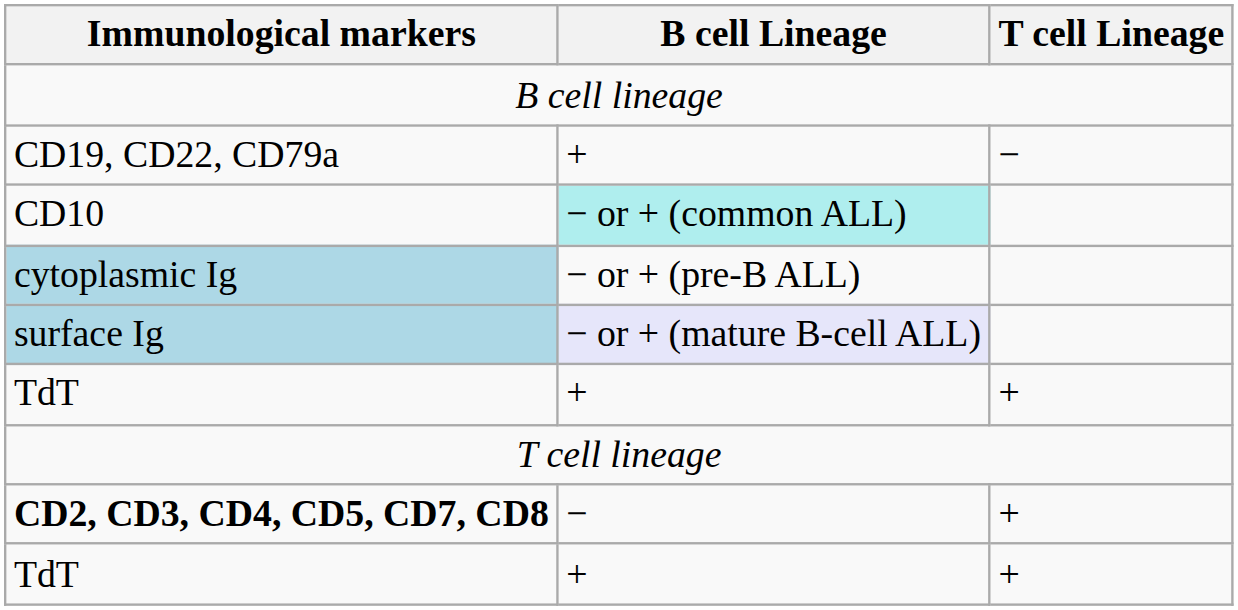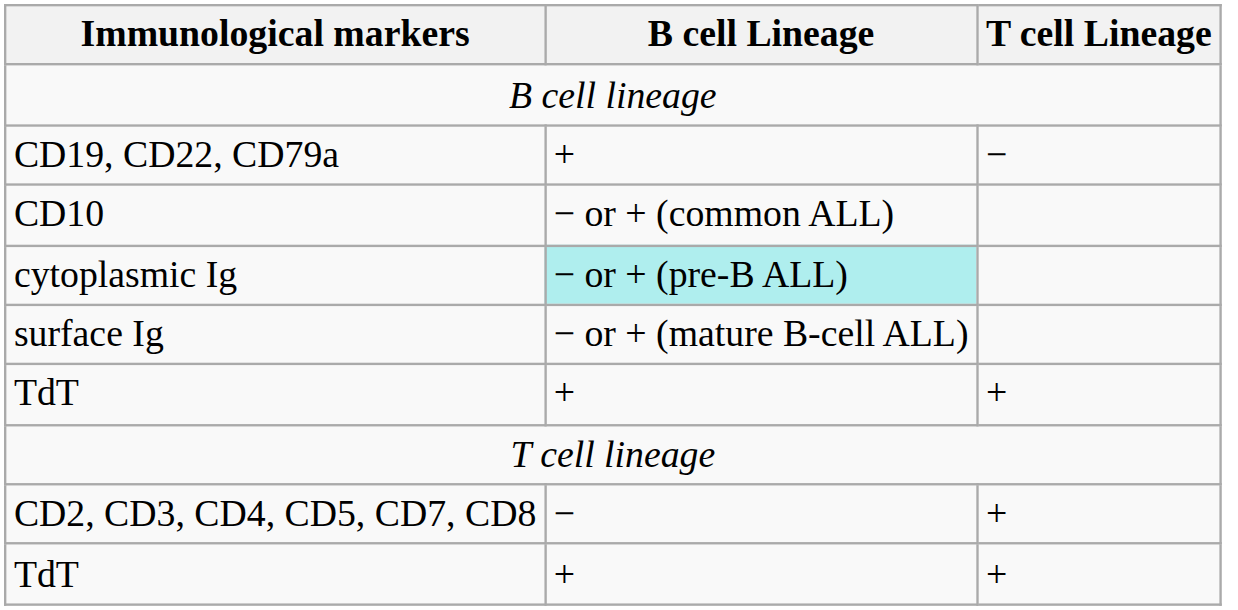(736, 214) paleturquoise background -> (724, 214) no background
(126, 273) lightblue background -> (126, 273) no background
(713, 273) no background -> (701, 273) paleturquoise background
(89, 333) lightblue background -> (89, 333) no background
(774, 333) lavender background -> (761, 333) no background
(281, 513) bold -> (275, 513) normal
